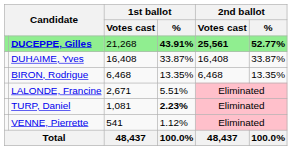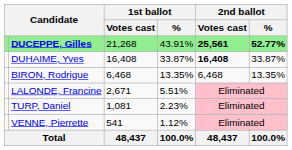(176, 43) bold -> (176, 43) normal
(213, 59) normal -> (213, 59) bold
(174, 106) bold -> (174, 106) normal
